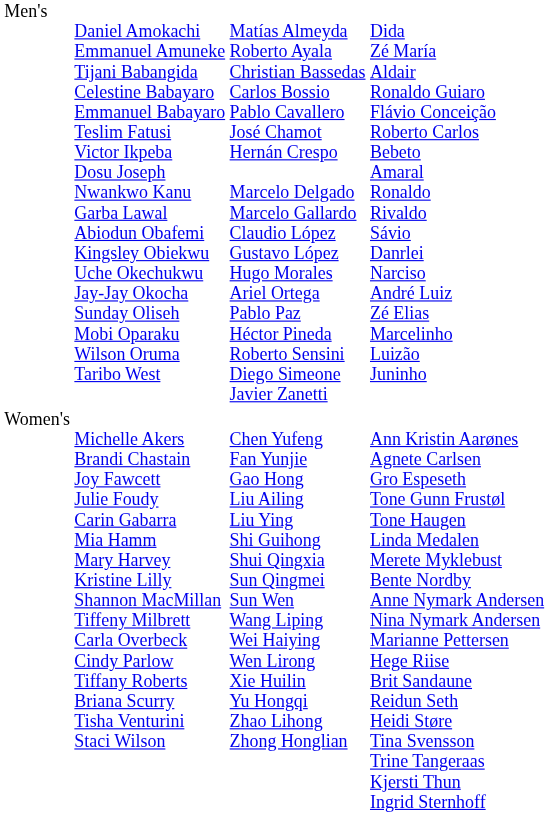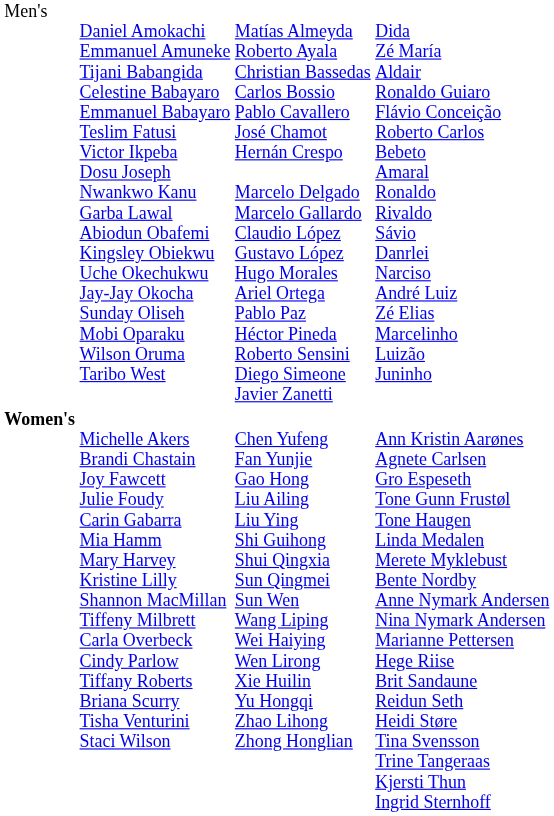(37, 419) normal -> (40, 419) bold
